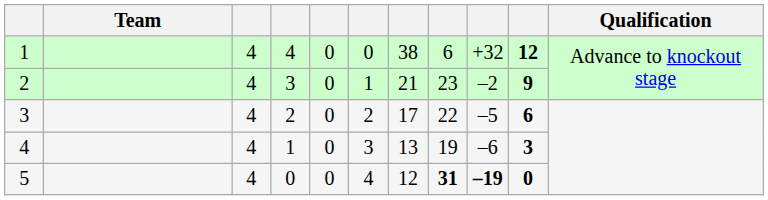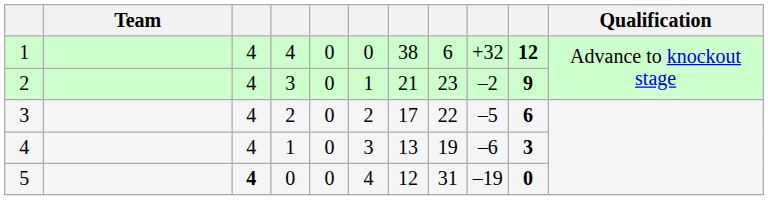(251, 178) normal -> (251, 178) bold
(448, 178) bold -> (448, 178) normal
(488, 178) bold -> (488, 178) normal
